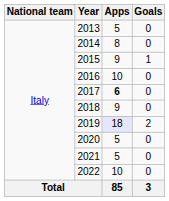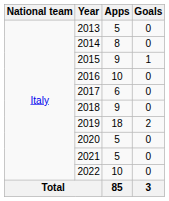(117, 92) bold -> (117, 92) normal
(117, 124) lavender background -> (117, 124) no background
